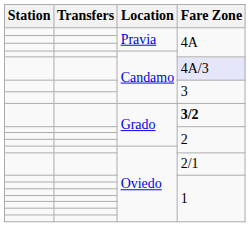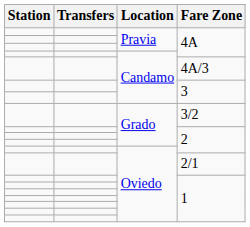(195, 69) lavender background -> (195, 69) no background
(190, 115) bold -> (190, 115) normal
